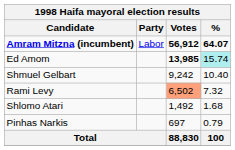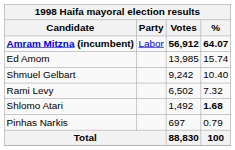(184, 59) bold -> (184, 59) normal
(216, 59) paleturquoise background -> (216, 59) no background
(181, 91) lightsalmon background -> (181, 91) no background
(213, 106) normal -> (213, 106) bold
